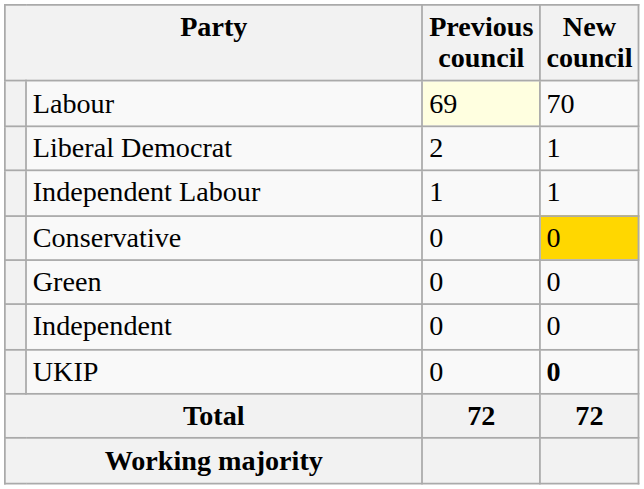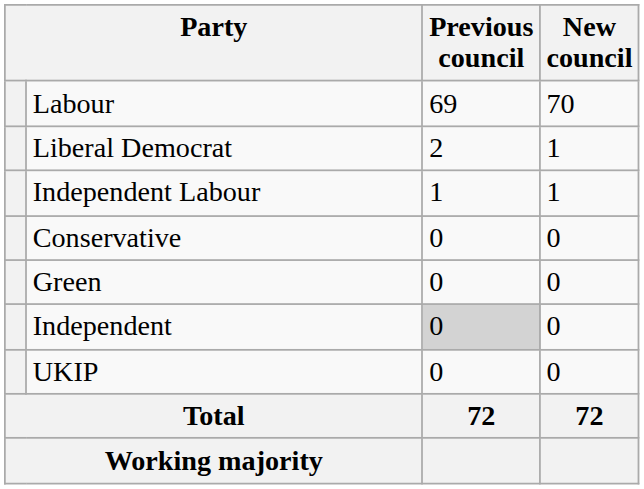(443, 103) lightyellow background -> (443, 103) no background
(553, 237) gold background -> (553, 237) no background
(436, 326) no background -> (436, 326) lightgrey background
(553, 371) bold -> (553, 371) normal
